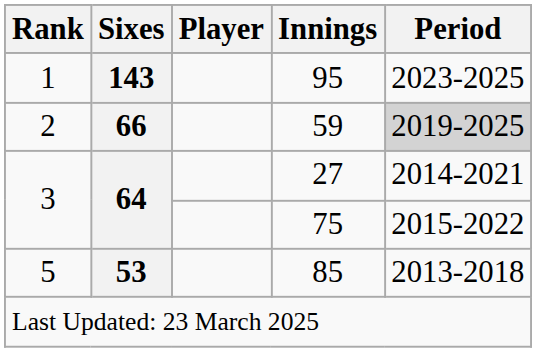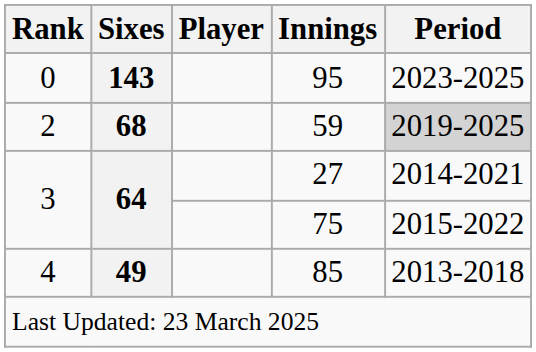(48, 77) 1 -> (48, 77) 0
(131, 126) 66 -> (131, 126) 68
(48, 272) 5 -> (48, 272) 4
(131, 272) 53 -> (131, 272) 49
